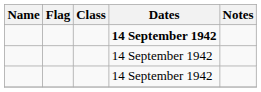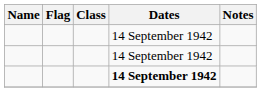(164, 35) bold -> (162, 35) normal
(162, 76) normal -> (164, 76) bold
